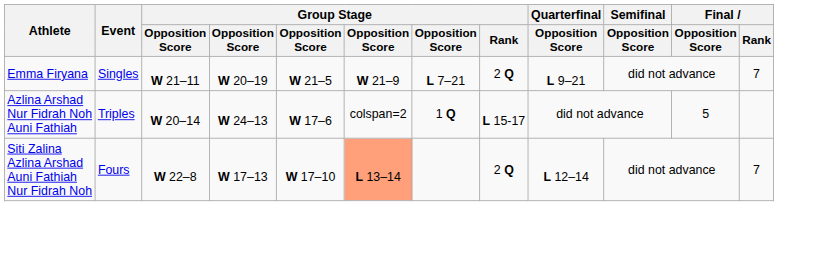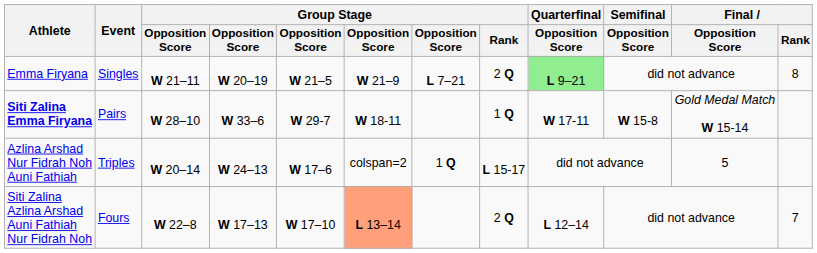(566, 80) no background -> (566, 80) lightgreen background
(757, 73) 7 -> (795, 73) 8
+ row: (50, 114)
